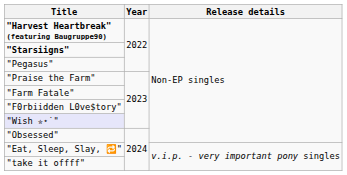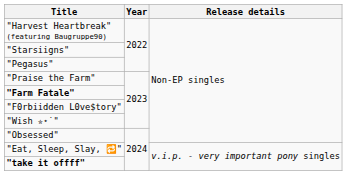(59, 31) bold -> (59, 31) normal
(38, 50) bold -> (38, 50) normal
(40, 92) normal -> (40, 92) bold
(33, 121) lavender background -> (33, 121) no background
(46, 163) normal -> (46, 163) bold
